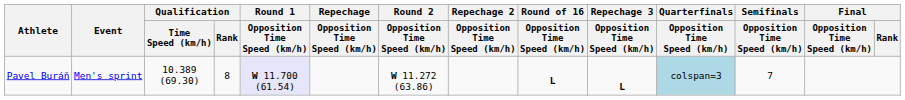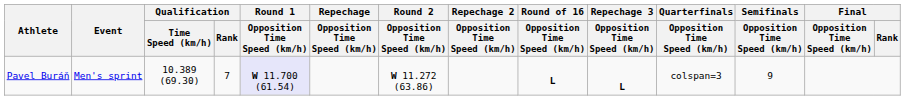(227, 75) 8 -> (227, 75) 7
(696, 75) lightblue background -> (696, 75) no background
(770, 75) 7 -> (770, 75) 9
